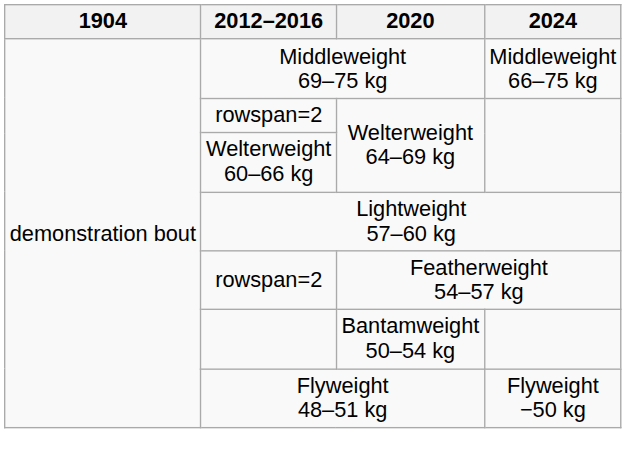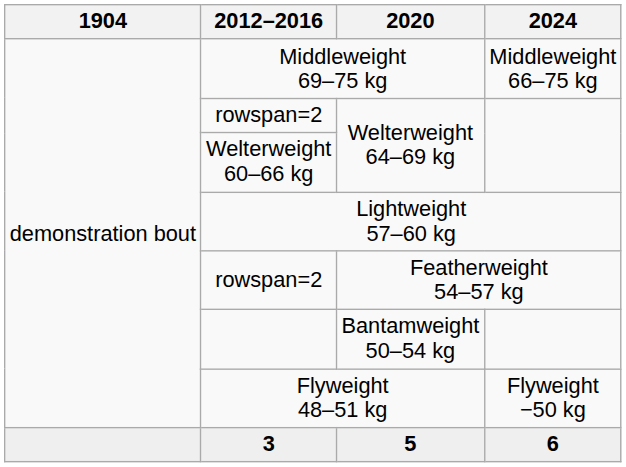+ row: (269, 444)
